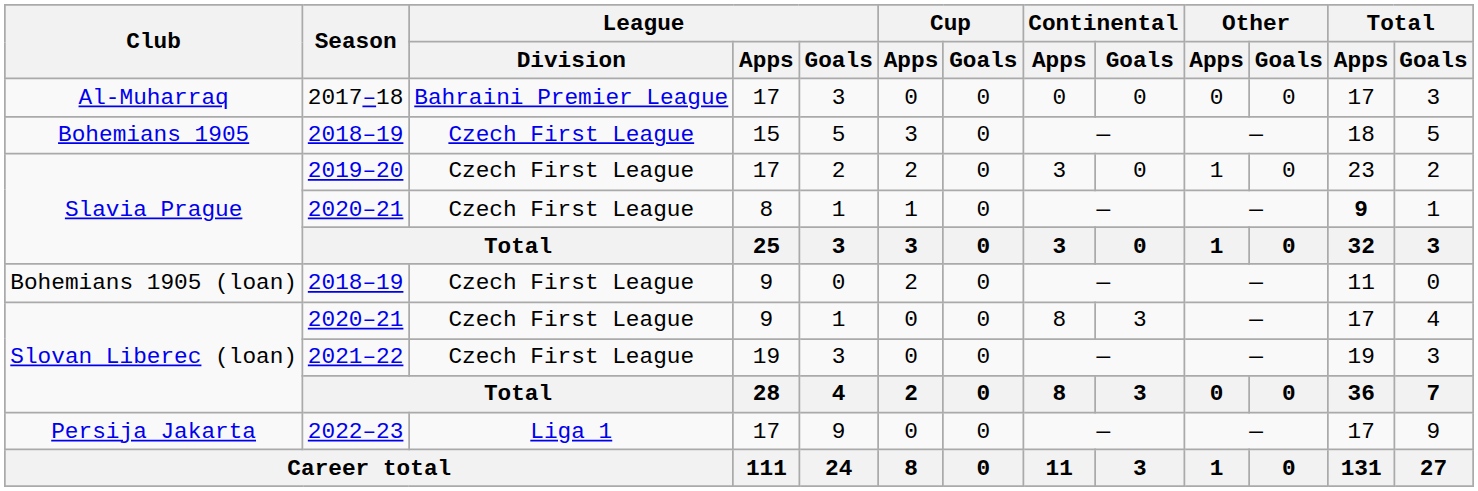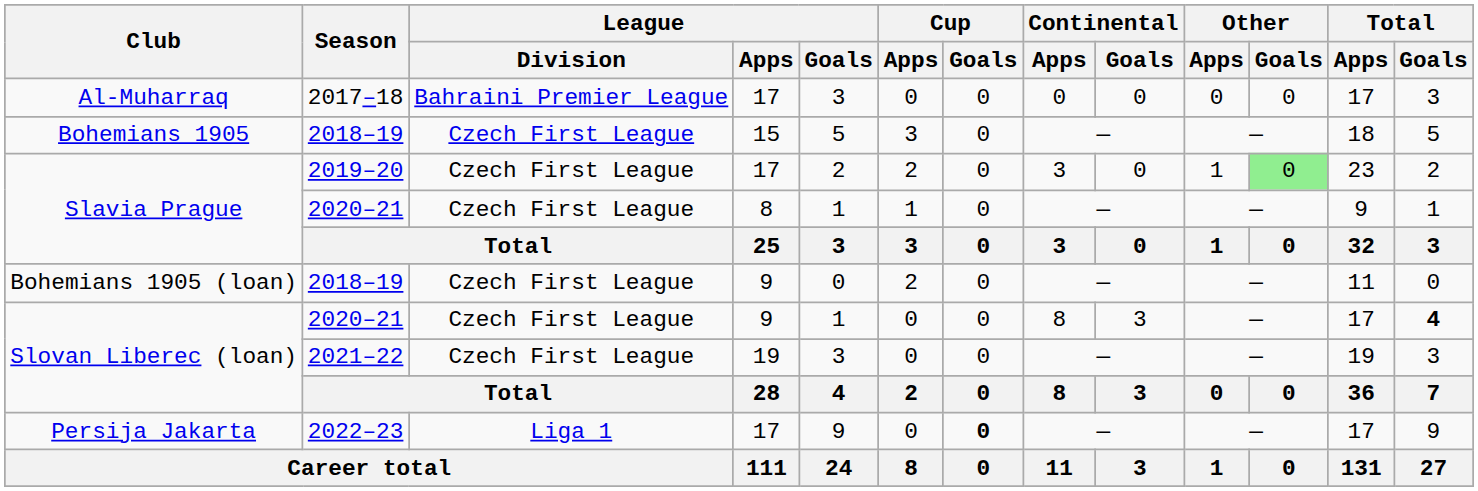(1289, 172) no background -> (1289, 172) lightgreen background
(1361, 209) bold -> (1361, 209) normal
(1433, 320) normal -> (1433, 320) bold
(983, 431) normal -> (983, 431) bold
